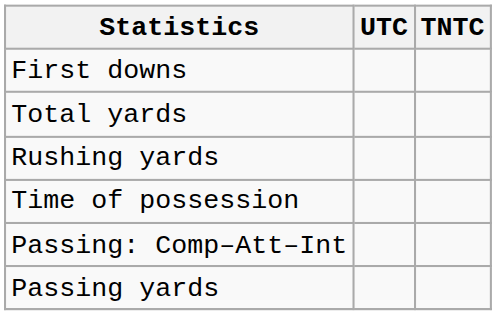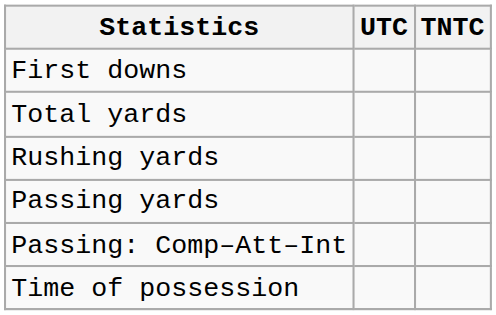rows swapped: (115, 288) <-> (155, 201)
